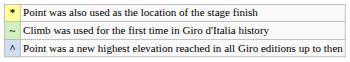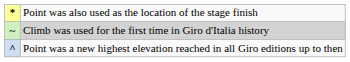(146, 30) no background -> (146, 30) lightgrey background
